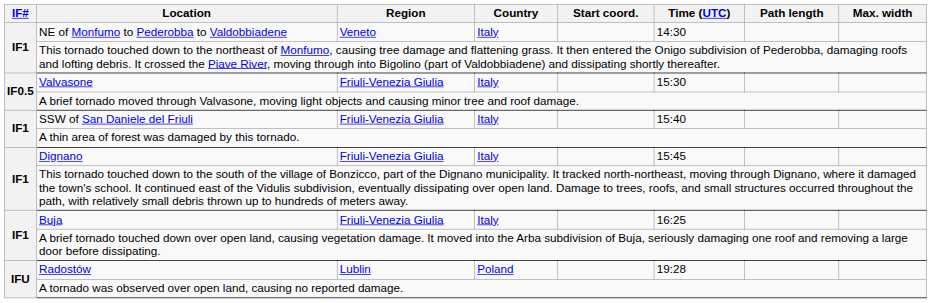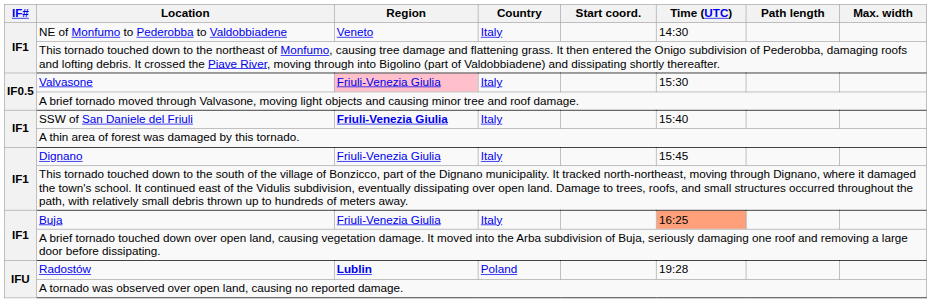(392, 82) no background -> (389, 82) pink background
(392, 119) normal -> (392, 119) bold
(671, 219) no background -> (674, 219) lightsalmon background
(355, 270) normal -> (354, 270) bold
